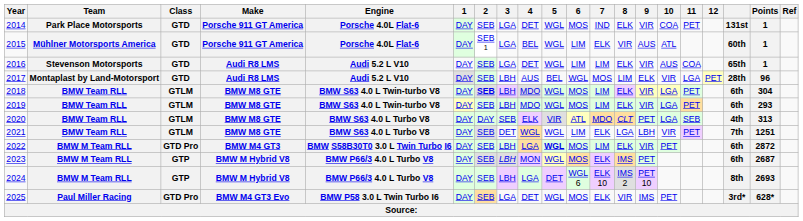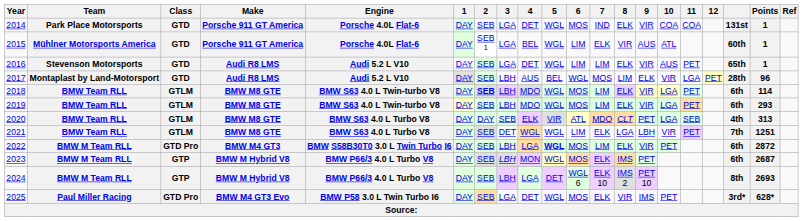(692, 25) PET -> (692, 25) COA
(692, 64) COA -> (692, 64) PET
(765, 92) 304 -> (765, 92) 114
